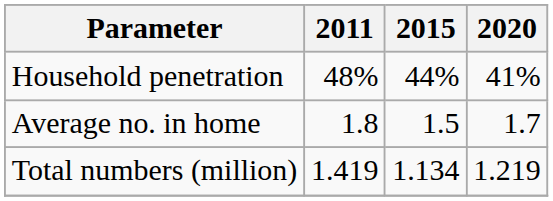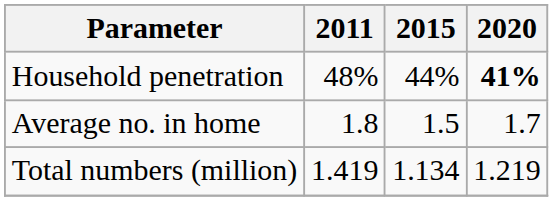(513, 75) normal -> (511, 75) bold
